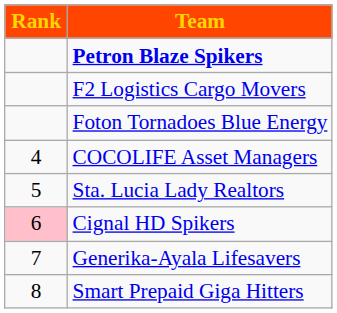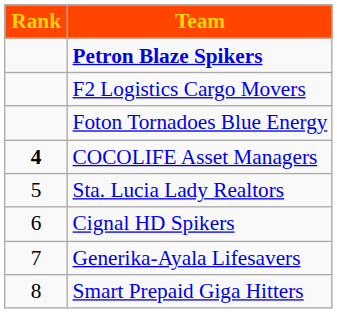(36, 156) normal -> (36, 156) bold
(36, 223) pink background -> (36, 223) no background
